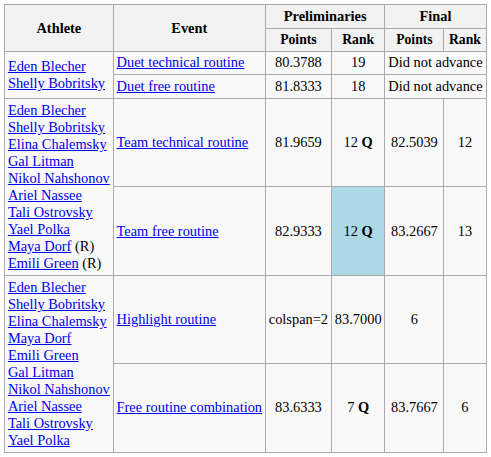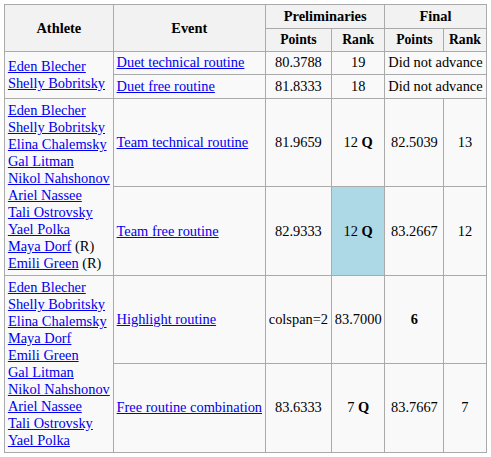(465, 142) 12 -> (465, 142) 13
(465, 231) 13 -> (465, 231) 12
(414, 319) normal -> (414, 319) bold
(465, 407) 6 -> (465, 407) 7
